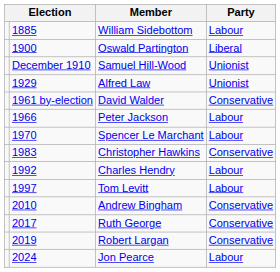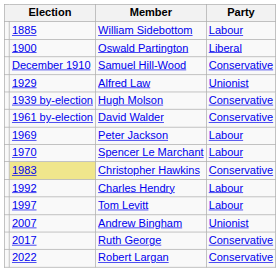(229, 65) Unionist -> (241, 65) Conservative
+ row: (131, 100)
(24, 118) 1966 -> (24, 135) 1969
(24, 153) no background -> (24, 170) khaki background
(24, 205) 2010 -> (24, 223) 2007
(241, 205) Conservative -> (229, 223) Unionist
(24, 240) 2019 -> (24, 258) 2022
- row: (126, 258)
